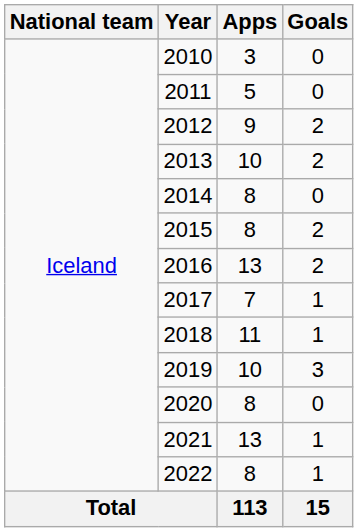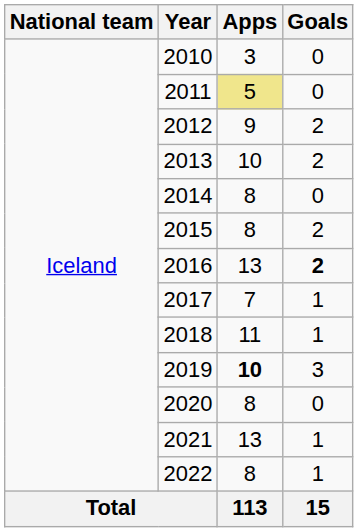(250, 91) no background -> (250, 91) khaki background
(318, 265) normal -> (318, 265) bold
(250, 369) normal -> (250, 369) bold
